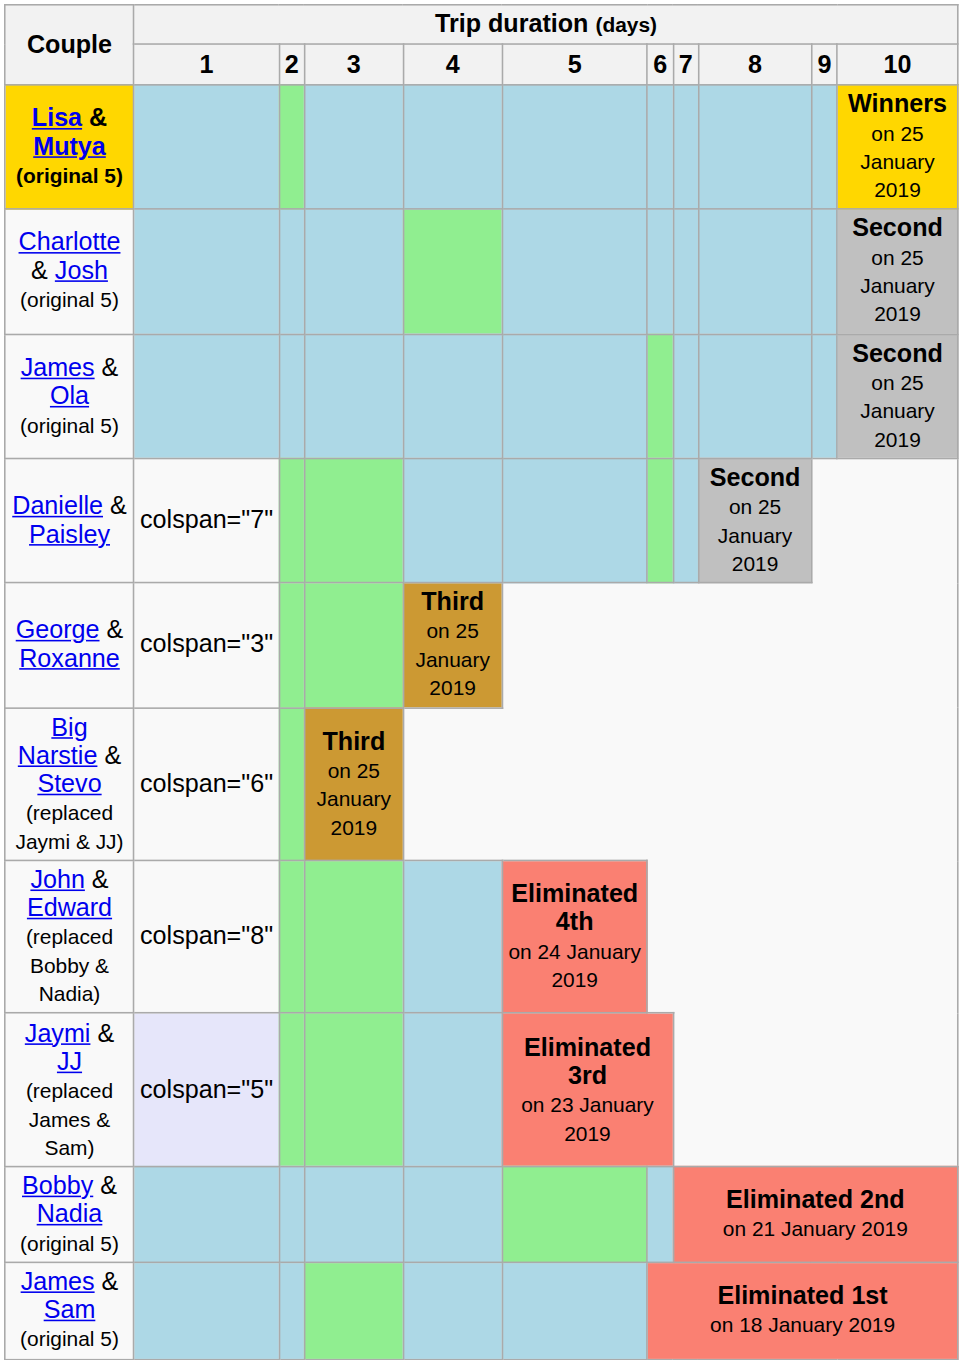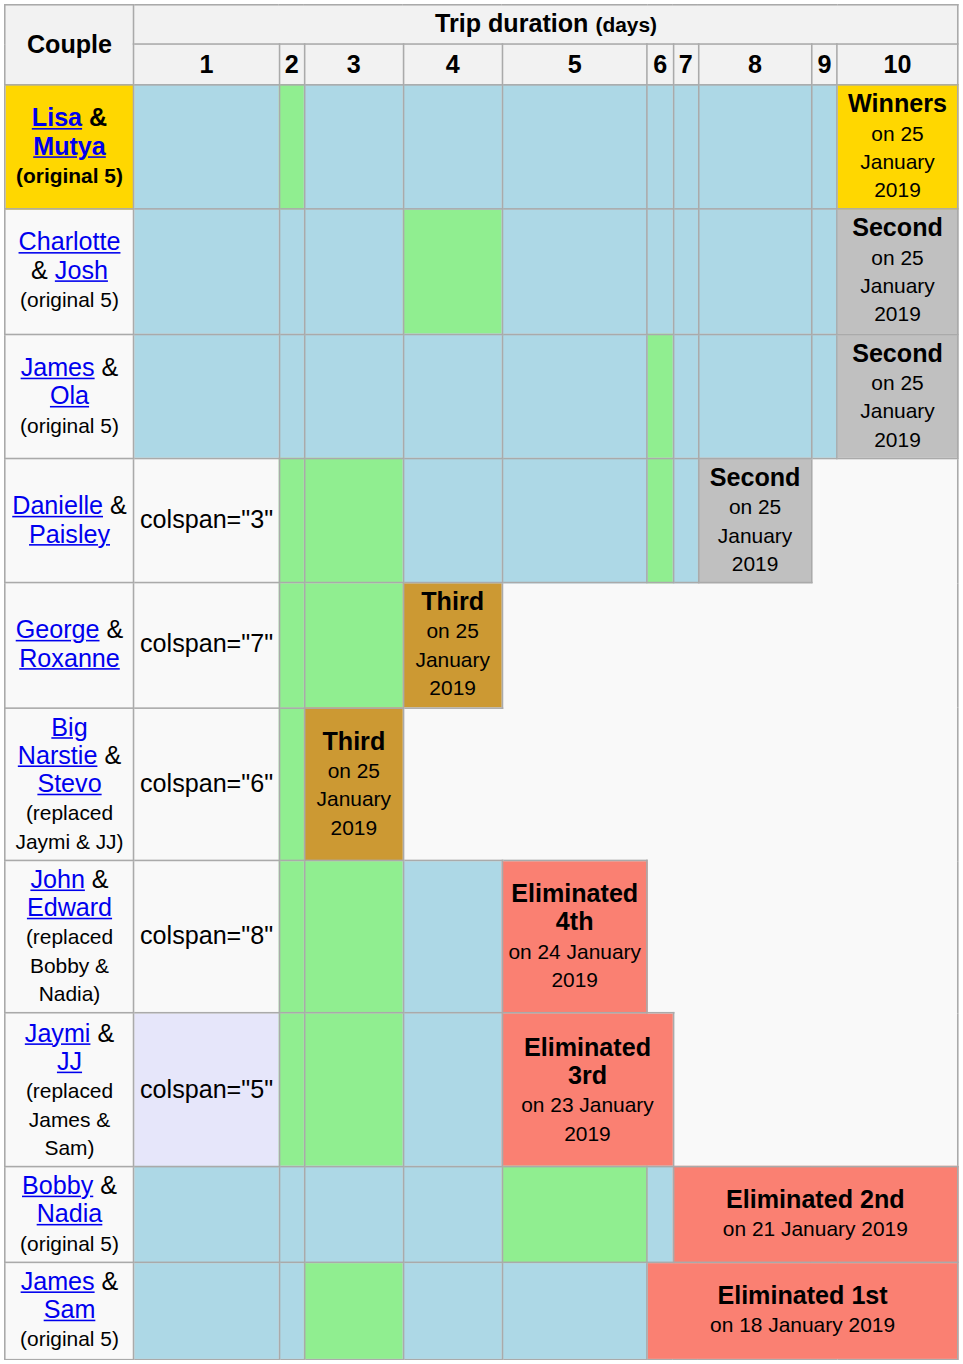(207, 520) colspan="7" -> (207, 520) colspan="3"
(207, 644) colspan="3" -> (207, 644) colspan="7"
